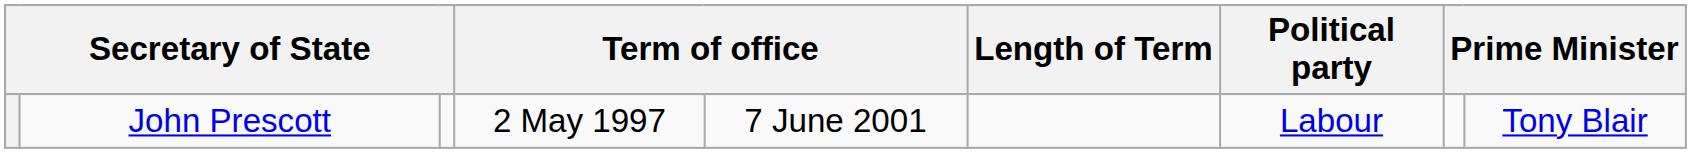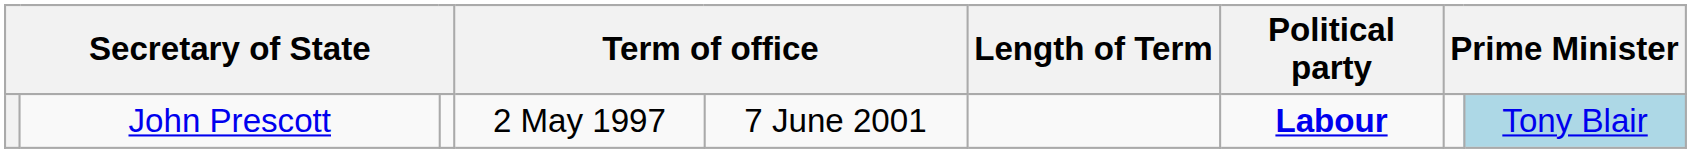(1332, 120) normal -> (1332, 120) bold
(1575, 120) no background -> (1575, 120) lightblue background
